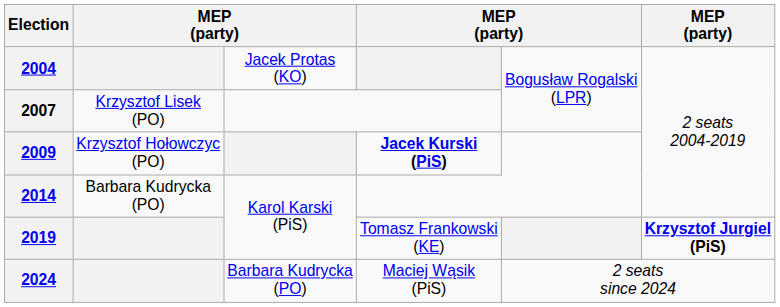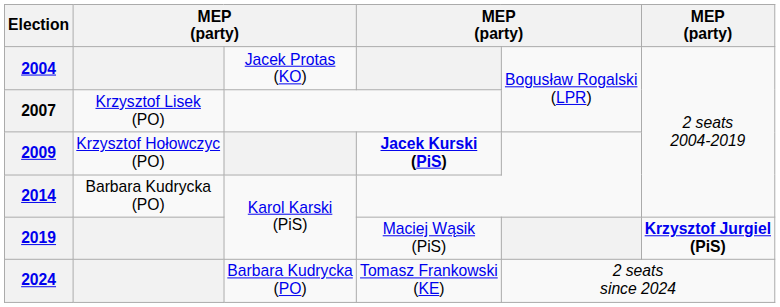(429, 238) Tomasz Frankowski (KE) -> (429, 238) Maciej Wąsik (PiS)
(429, 280) Maciej Wąsik (PiS) -> (429, 280) Tomasz Frankowski (KE)
